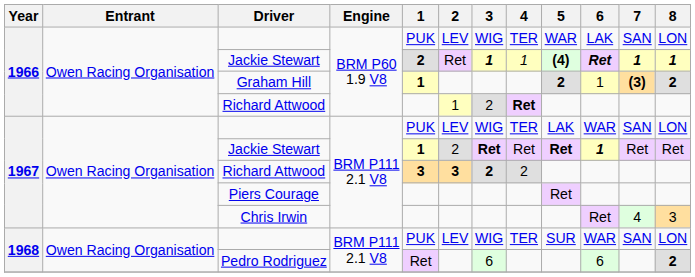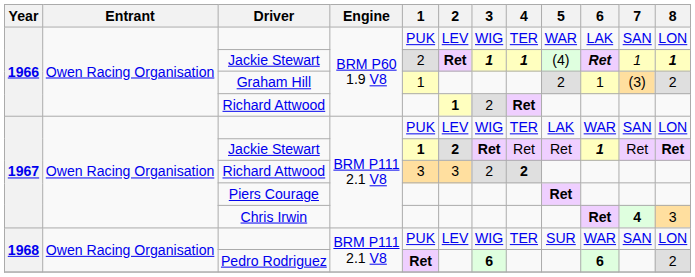(421, 61) bold -> (421, 61) normal
(455, 61) normal -> (455, 61) bold
(524, 61) normal -> (524, 61) bold
(561, 61) bold -> (561, 61) normal
(637, 61) bold -> (637, 61) normal
(421, 83) bold -> (421, 83) normal
(561, 83) bold -> (561, 83) normal
(637, 83) bold -> (637, 83) normal
(673, 83) bold -> (673, 83) normal
(455, 105) normal -> (455, 105) bold
(455, 150) normal -> (455, 150) bold
(561, 150) bold -> (561, 150) normal
(673, 150) normal -> (673, 150) bold
(421, 172) bold -> (421, 172) normal
(455, 172) bold -> (455, 172) normal
(489, 172) bold -> (489, 172) normal
(524, 172) normal -> (524, 172) bold
(561, 194) normal -> (561, 194) bold
(600, 217) normal -> (600, 217) bold
(637, 217) normal -> (637, 217) bold
(421, 261) normal -> (421, 261) bold
(489, 261) normal -> (489, 261) bold
(600, 261) normal -> (600, 261) bold
(673, 261) bold -> (673, 261) normal
